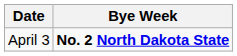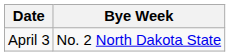(143, 40) bold -> (139, 40) normal
